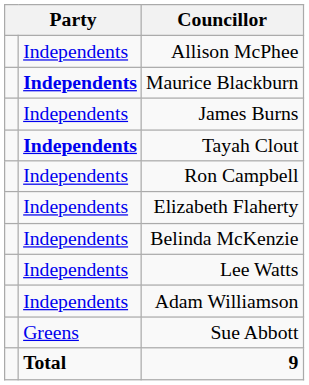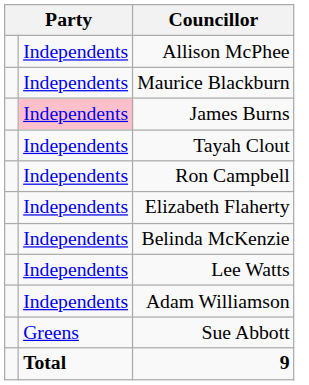(80, 82) bold -> (76, 82) normal
(76, 113) no background -> (76, 113) pink background
(80, 144) bold -> (76, 144) normal
